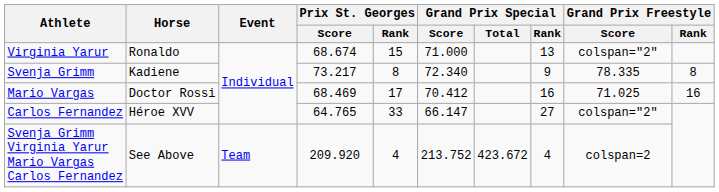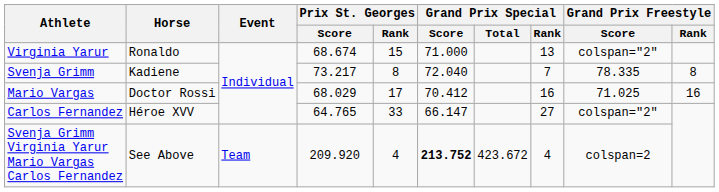(446, 73) 72.340 -> (446, 73) 72.040
(547, 73) 9 -> (547, 73) 7
(335, 93) 68.469 -> (335, 93) 68.029
(446, 155) normal -> (446, 155) bold
